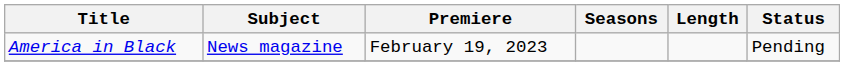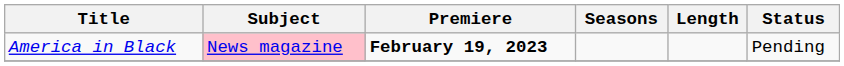(275, 47) no background -> (275, 47) pink background
(459, 47) normal -> (459, 47) bold
